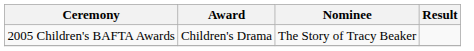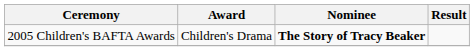(347, 35) normal -> (352, 35) bold
